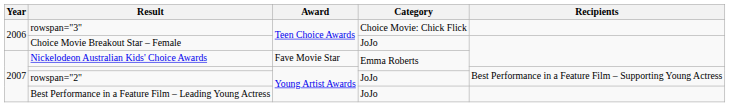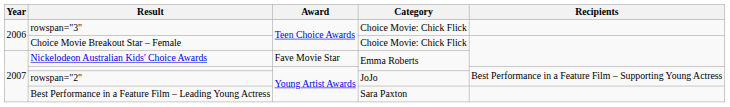(369, 43) JoJo -> (414, 43) Choice Movie: Chick Flick
(369, 94) JoJo -> (384, 94) Sara Paxton
